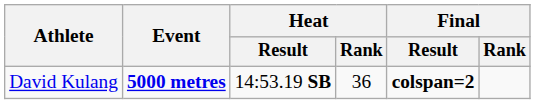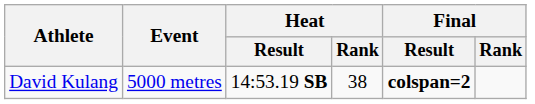(176, 82) bold -> (174, 82) normal
(361, 82) 36 -> (357, 82) 38
